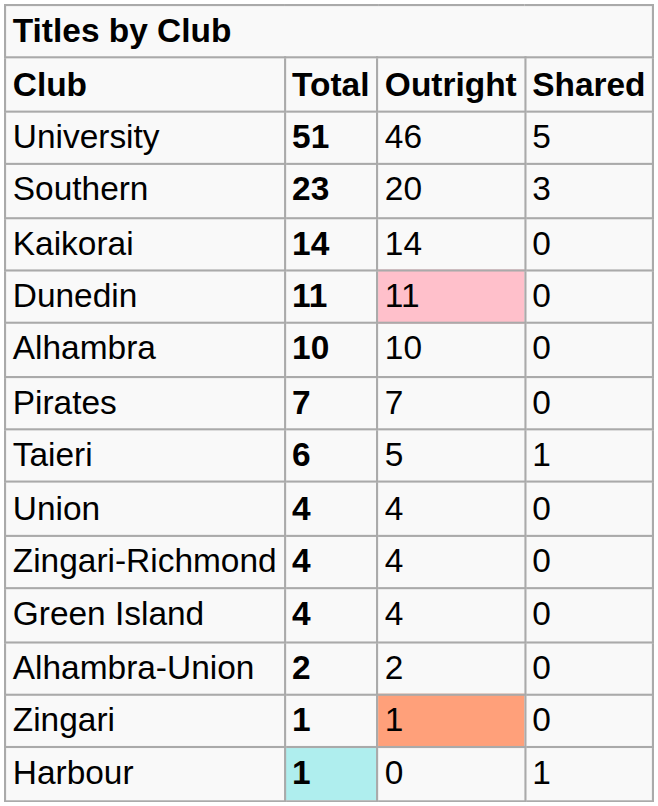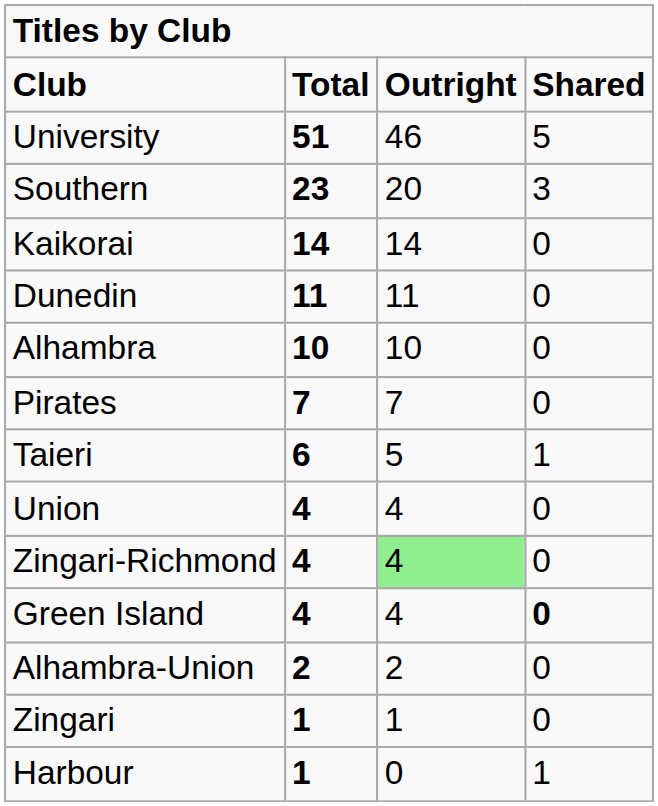(402, 296) pink background -> (402, 296) no background
(394, 561) no background -> (394, 561) lightgreen background
(541, 614) normal -> (541, 614) bold
(394, 720) lightsalmon background -> (394, 720) no background
(301, 773) paleturquoise background -> (301, 773) no background
